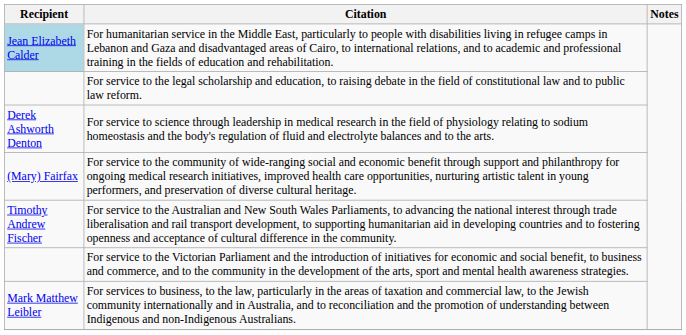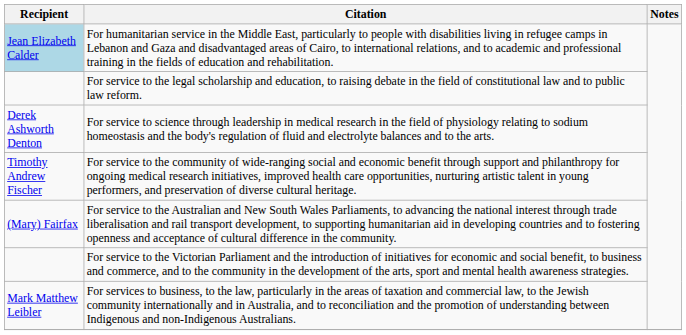(43, 176) (Mary) Fairfax -> (27, 176) Timothy Andrew Fischer
(27, 224) Timothy Andrew Fischer -> (43, 224) (Mary) Fairfax
